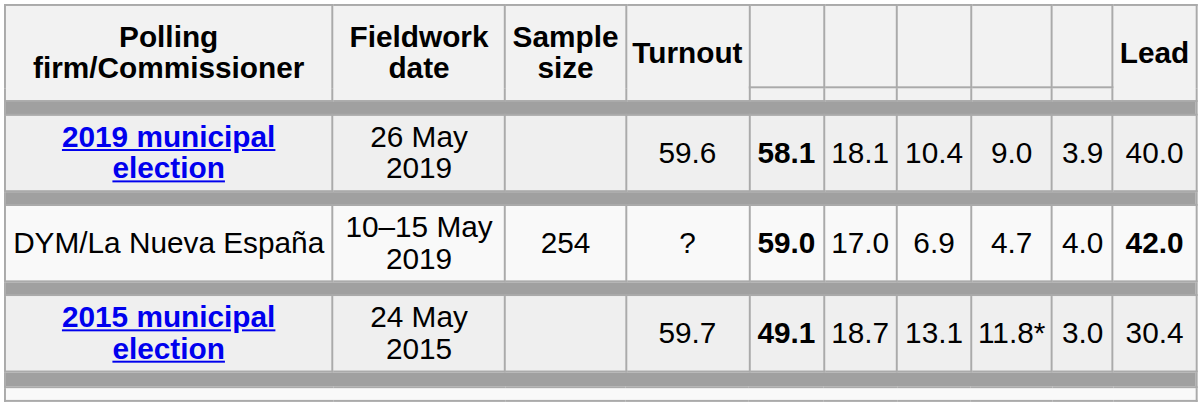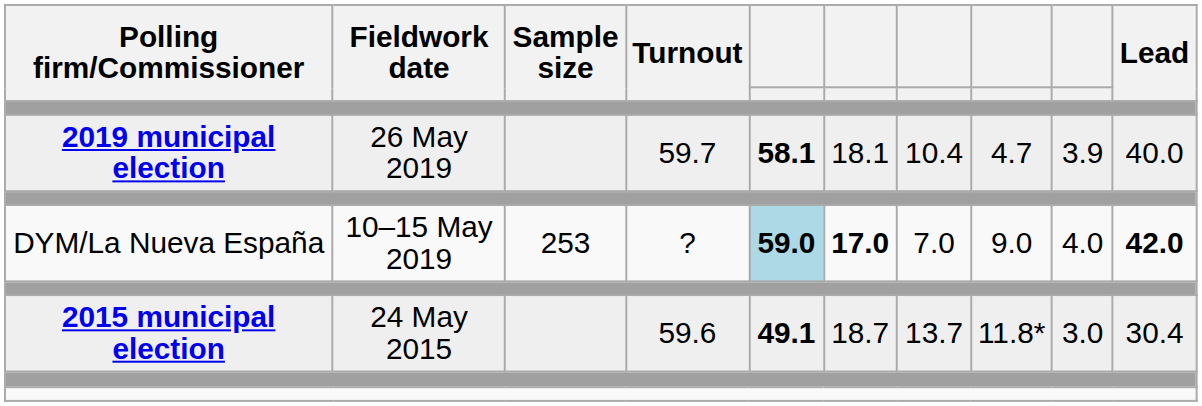(687, 152) 59.6 -> (687, 152) 59.7
(1012, 152) 9.0 -> (1012, 152) 4.7
(566, 243) 254 -> (566, 243) 253
(786, 243) no background -> (786, 243) lightblue background
(860, 243) normal -> (860, 243) bold
(934, 243) 6.9 -> (934, 243) 7.0
(1012, 243) 4.7 -> (1012, 243) 9.0
(687, 333) 59.7 -> (687, 333) 59.6
(934, 333) 13.1 -> (934, 333) 13.7
